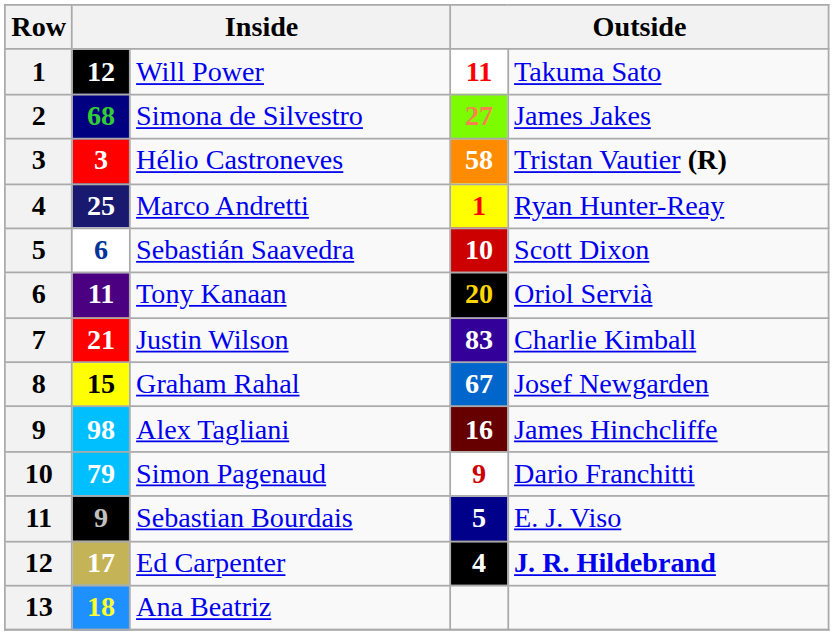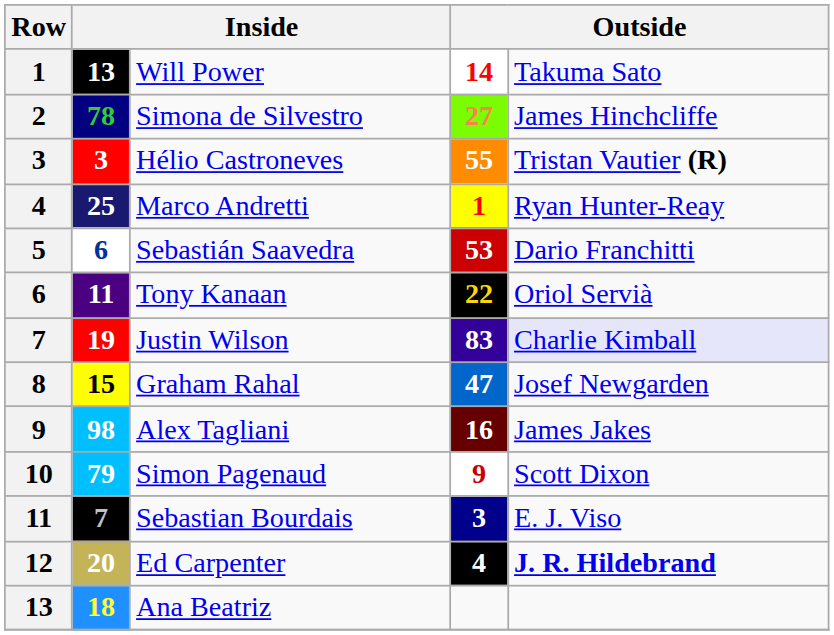(101, 71) 12 -> (101, 71) 13
(479, 71) 11 -> (479, 71) 14
(101, 116) 68 -> (101, 116) 78
(582, 116) James Jakes -> (616, 116) James Hinchcliffe
(479, 160) 58 -> (479, 160) 55
(479, 250) 10 -> (479, 250) 53
(582, 250) Scott Dixon -> (604, 250) Dario Franchitti
(479, 294) 20 -> (479, 294) 22
(101, 339) 21 -> (101, 339) 19
(605, 339) no background -> (605, 339) lavender background
(479, 384) 67 -> (479, 384) 47
(616, 428) James Hinchcliffe -> (582, 428) James Jakes
(604, 473) Dario Franchitti -> (582, 473) Scott Dixon
(101, 518) 9 -> (101, 518) 7
(479, 518) 5 -> (479, 518) 3
(101, 562) 17 -> (101, 562) 20
